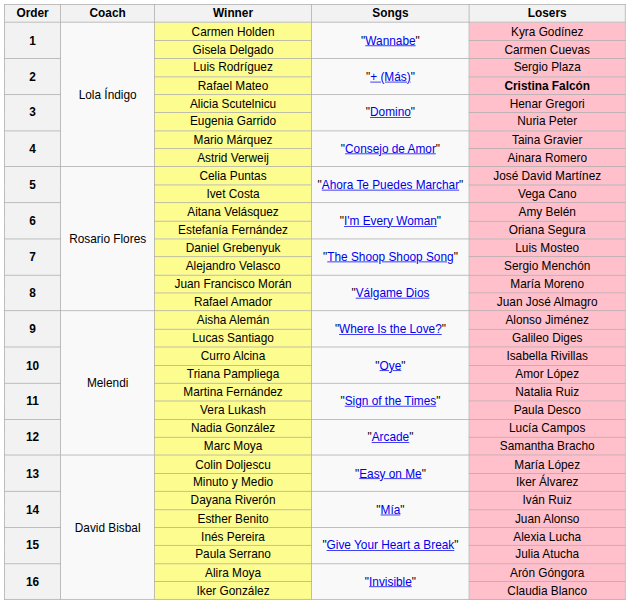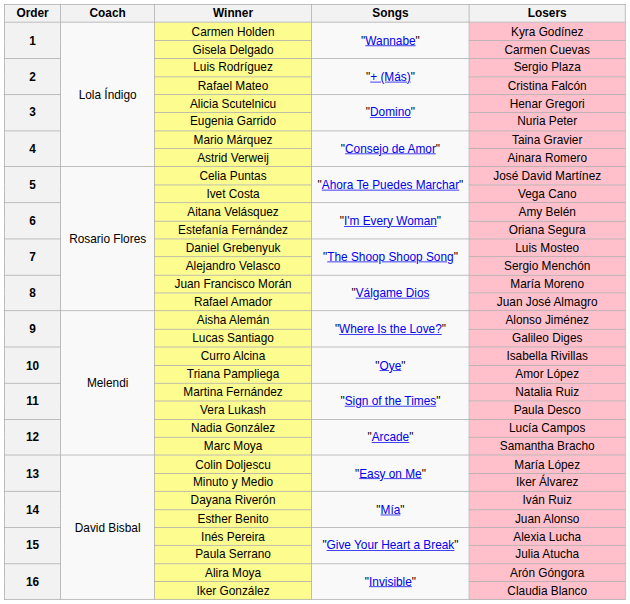(547, 86) bold -> (547, 86) normal
